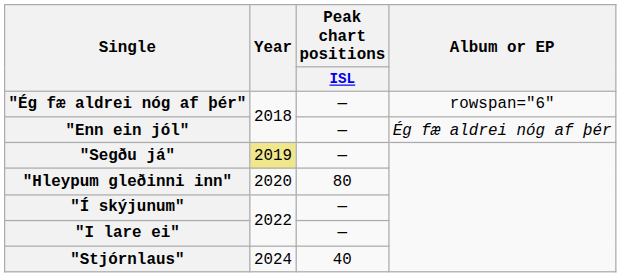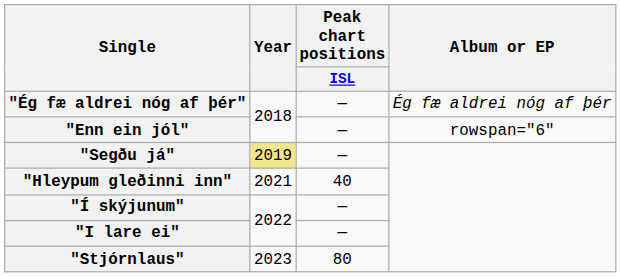(502, 104) rowspan="6" -> (502, 104) Ég fæ aldrei nóg af þér
(502, 130) Ég fæ aldrei nóg af þér -> (502, 130) rowspan="6"
(273, 182) 2020 -> (273, 182) 2021
(342, 182) 80 -> (342, 182) 40
(273, 259) 2024 -> (273, 259) 2023
(342, 259) 40 -> (342, 259) 80
